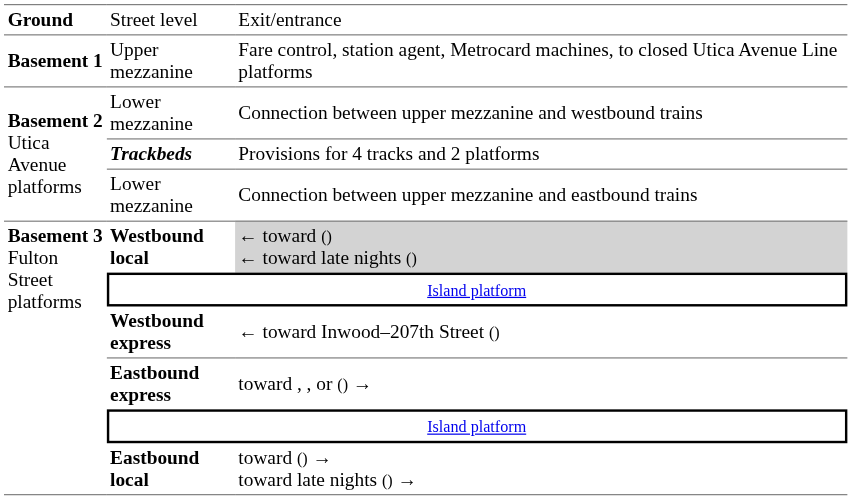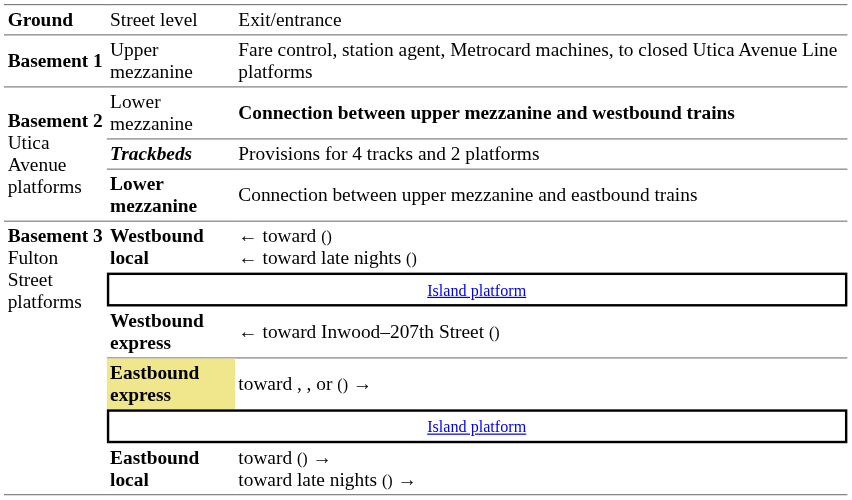(471, 112) normal -> (487, 112) bold
(151, 195) normal -> (154, 195) bold
(328, 247) lightgrey background -> (328, 247) no background
(155, 383) no background -> (155, 383) khaki background
